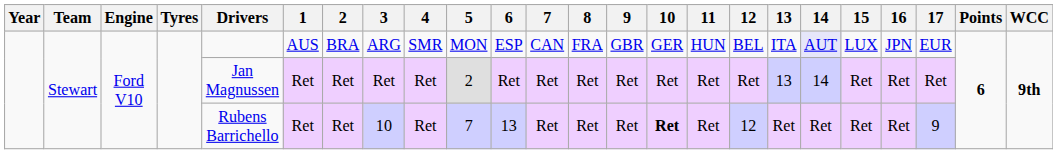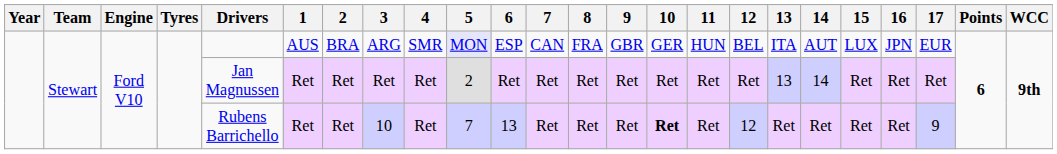(469, 44) no background -> (469, 44) lavender background
(821, 44) lavender background -> (821, 44) no background
